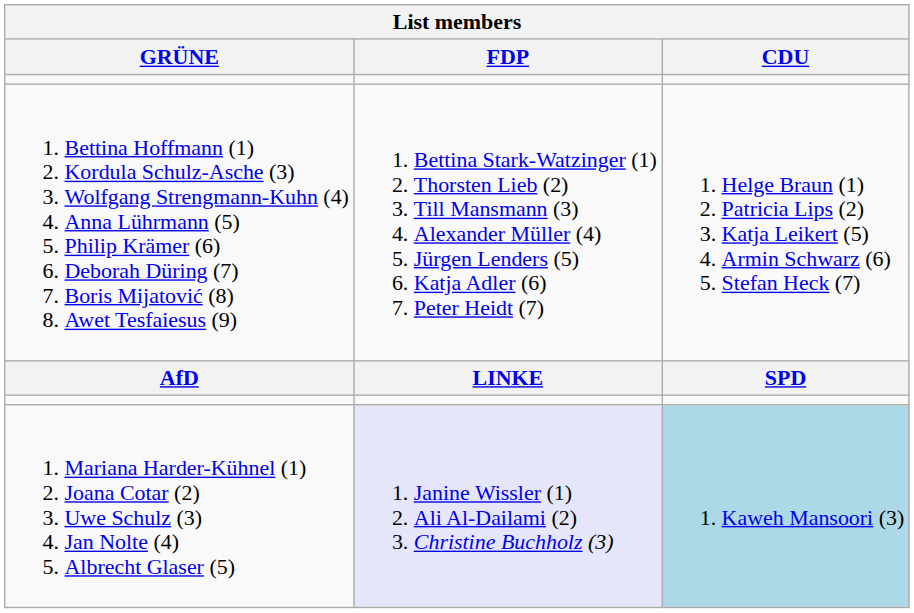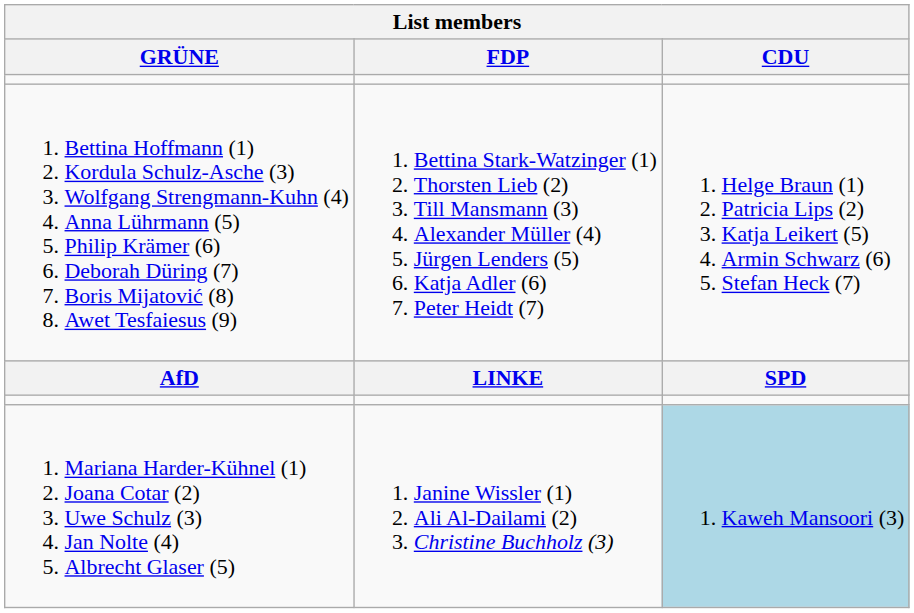(508, 518) lavender background -> (508, 518) no background
